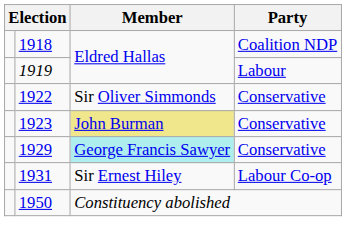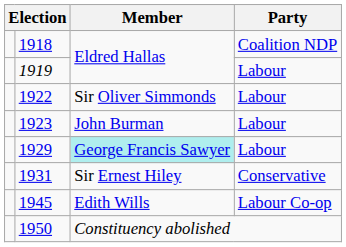(282, 96) Conservative -> (262, 96) Labour
(119, 123) khaki background -> (119, 123) no background
(282, 123) Conservative -> (262, 123) Labour
(282, 149) Conservative -> (262, 149) Labour
(285, 176) Labour Co-op -> (282, 176) Conservative
+ row: (35, 202)
